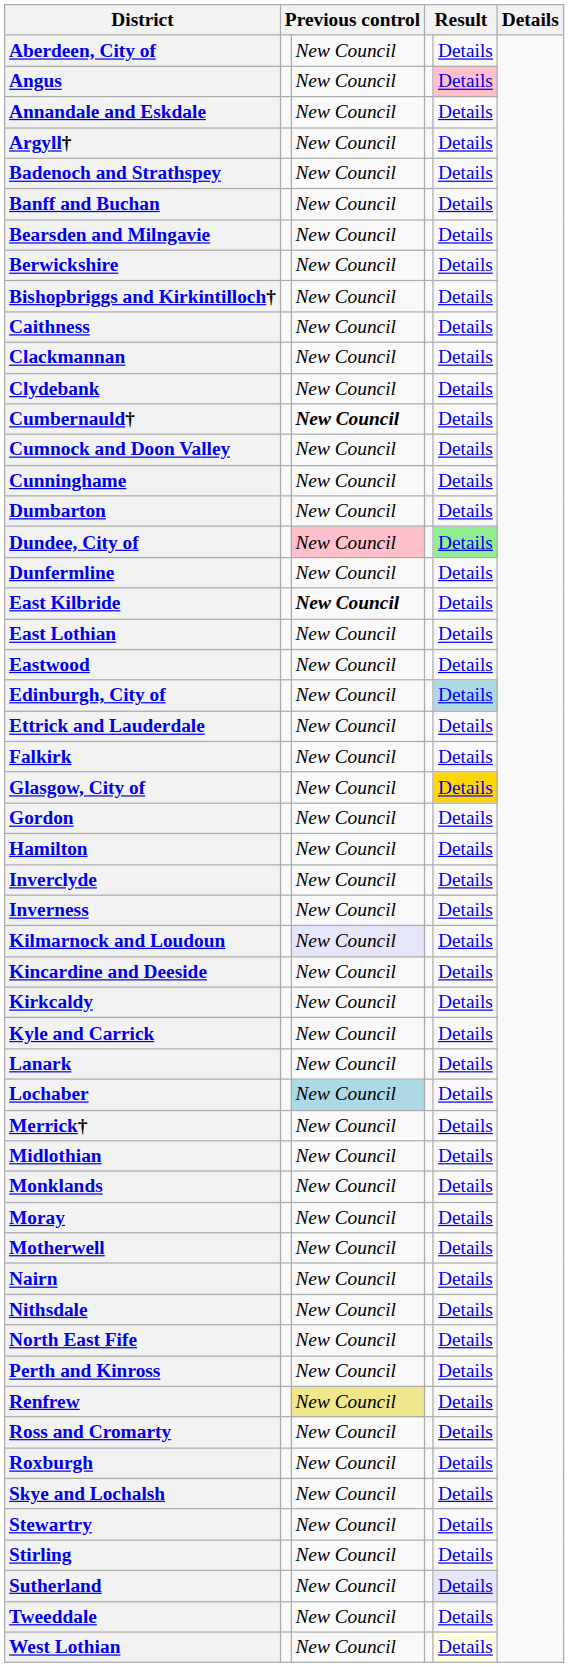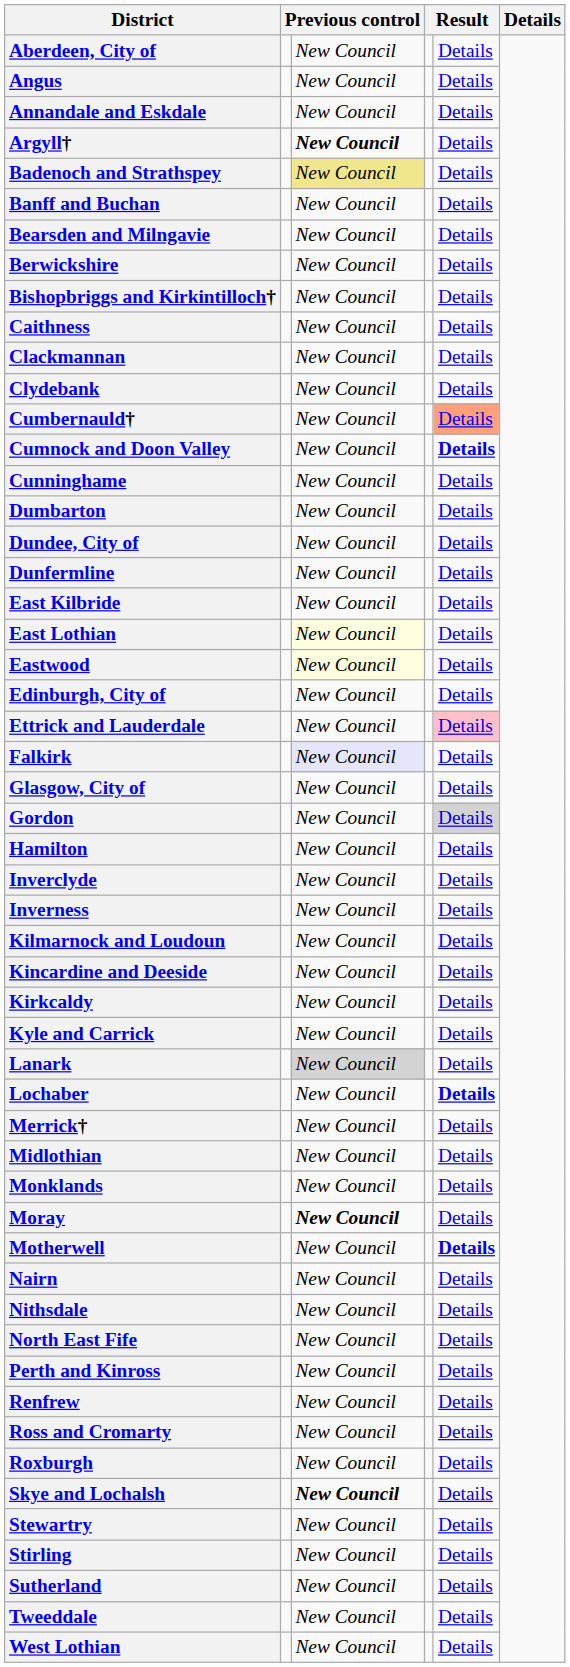(465, 81) pink background -> (465, 81) no background
(346, 142) normal -> (347, 142) bold
(346, 173) no background -> (346, 173) khaki background
(347, 419) bold -> (346, 419) normal
(465, 419) no background -> (465, 419) lightsalmon background
(465, 449) normal -> (466, 449) bold
(346, 541) pink background -> (346, 541) no background
(465, 541) lightgreen background -> (465, 541) no background
(347, 603) bold -> (346, 603) normal
(346, 633) no background -> (346, 633) lightyellow background
(346, 664) no background -> (346, 664) lightyellow background
(465, 695) lightblue background -> (465, 695) no background
(465, 726) no background -> (465, 726) pink background
(346, 756) no background -> (346, 756) lavender background
(465, 787) gold background -> (465, 787) no background
(465, 818) no background -> (465, 818) lightgrey background
(346, 940) lavender background -> (346, 940) no background
(346, 1063) no background -> (346, 1063) lightgrey background
(346, 1094) lightblue background -> (346, 1094) no background
(465, 1094) normal -> (466, 1094) bold
(346, 1217) normal -> (347, 1217) bold
(465, 1248) normal -> (466, 1248) bold
(346, 1401) khaki background -> (346, 1401) no background
(346, 1493) normal -> (347, 1493) bold
(465, 1585) lavender background -> (465, 1585) no background
(465, 1647) lightyellow background -> (465, 1647) no background
